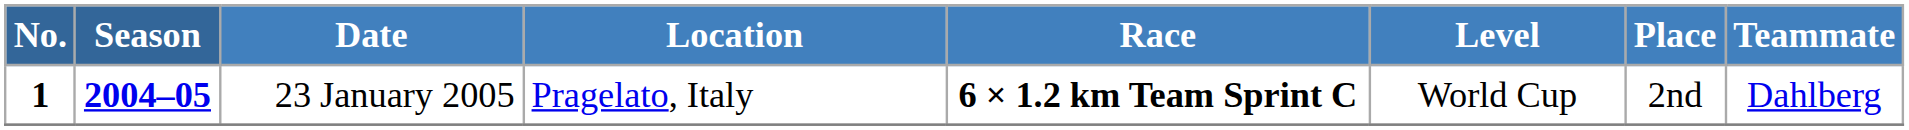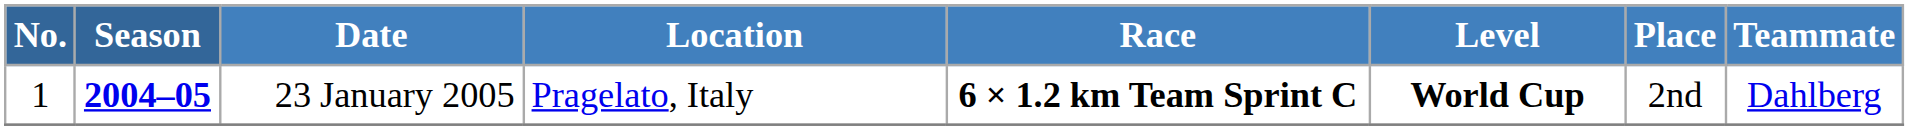(40, 94) bold -> (40, 94) normal
(1497, 94) normal -> (1497, 94) bold
